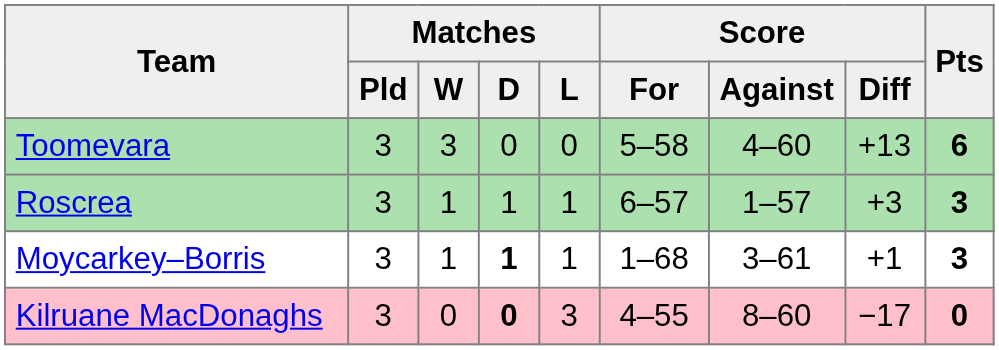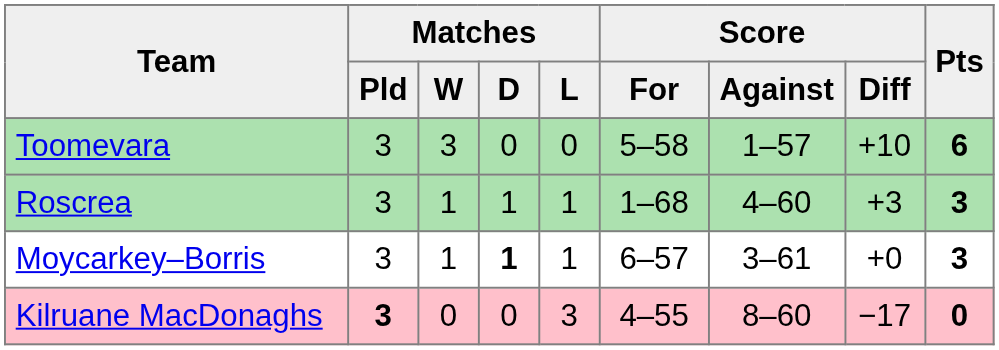(777, 145) 4–60 -> (777, 145) 1–57
(885, 145) +13 -> (885, 145) +10
(654, 202) 6–57 -> (654, 202) 1–68
(777, 202) 1–57 -> (777, 202) 4–60
(654, 258) 1–68 -> (654, 258) 6–57
(885, 258) +1 -> (885, 258) +0
(383, 315) normal -> (383, 315) bold
(509, 315) bold -> (509, 315) normal
